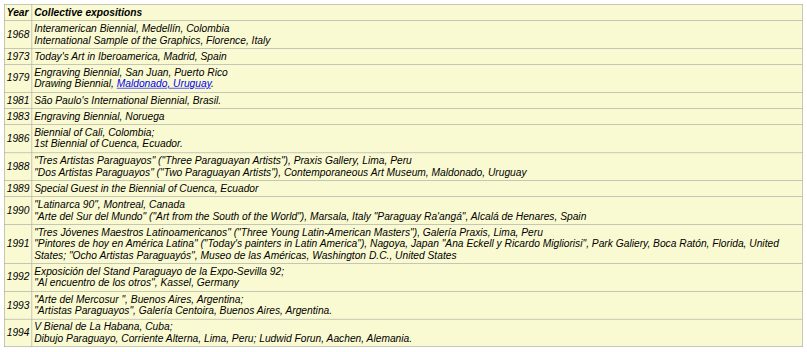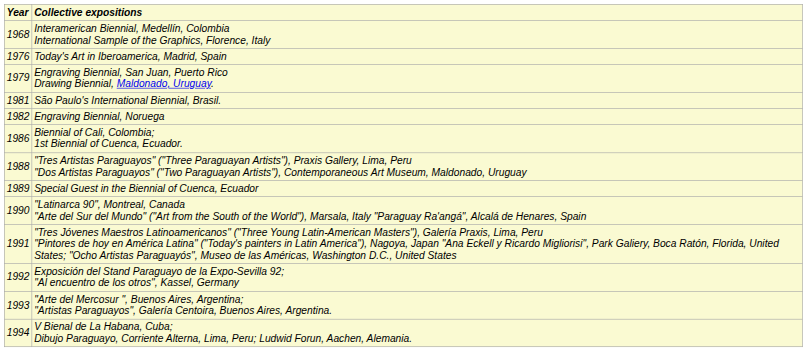(18, 56) 1973 -> (18, 56) 1976
(18, 116) 1983 -> (18, 116) 1982
